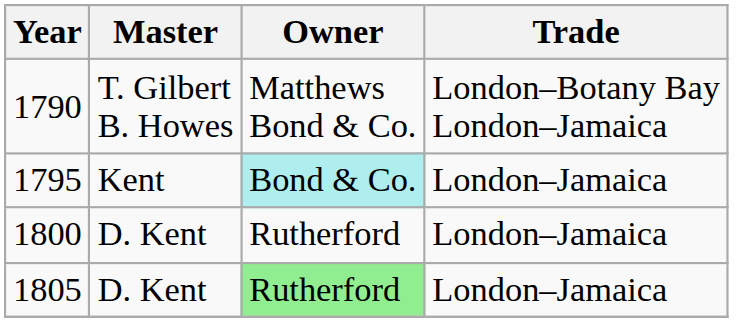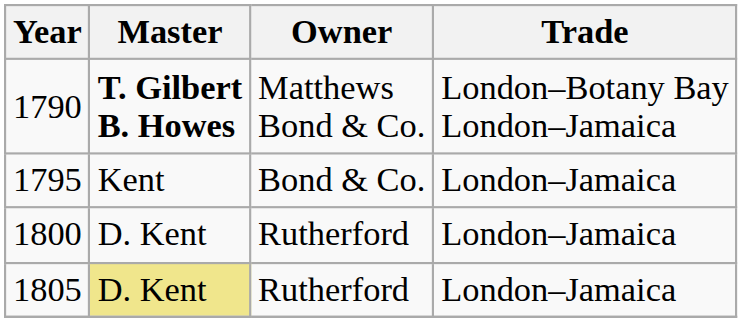(166, 105) normal -> (170, 105) bold
(333, 179) paleturquoise background -> (342, 179) no background
(152, 288) no background -> (152, 288) khaki background
(325, 288) lightgreen background -> (334, 288) no background
